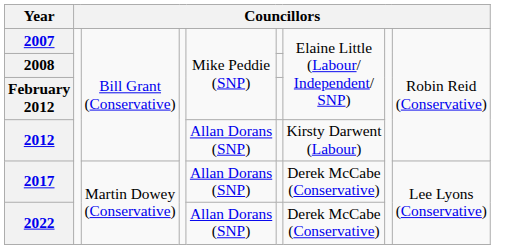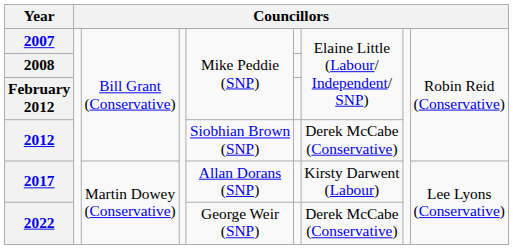(231, 140) Allan Dorans (SNP) -> (240, 140) Siobhian Brown (SNP)
(334, 140) Kirsty Darwent (Labour) -> (352, 140) Derek McCabe (Conservative)
(334, 181) Derek McCabe (Conservative) -> (352, 181) Kirsty Darwent (Labour)
(231, 223) Allan Dorans (SNP) -> (240, 223) George Weir (SNP)
